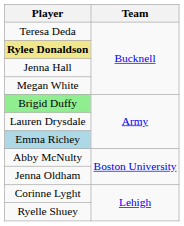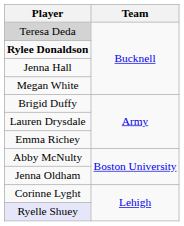(48, 31) no background -> (48, 31) lightgrey background
(48, 49) khaki background -> (48, 49) no background
(48, 103) lightgreen background -> (48, 103) no background
(48, 139) lightblue background -> (48, 139) no background
(48, 211) no background -> (48, 211) lavender background
